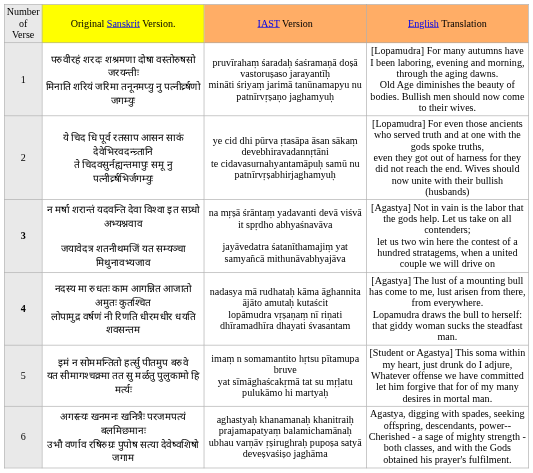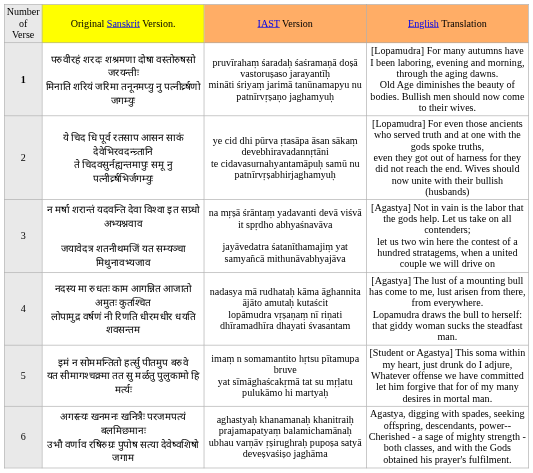(23, 79) normal -> (23, 79) bold
(23, 236) bold -> (23, 236) normal
(23, 308) bold -> (23, 308) normal
